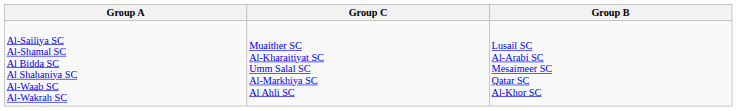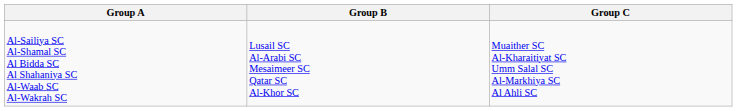columns swapped: (610, 12) <-> (368, 12)
